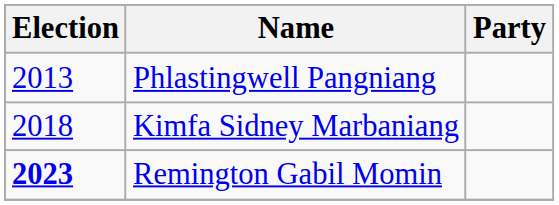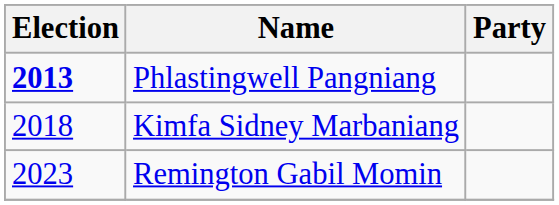(43, 77) normal -> (43, 77) bold
(43, 174) bold -> (43, 174) normal
